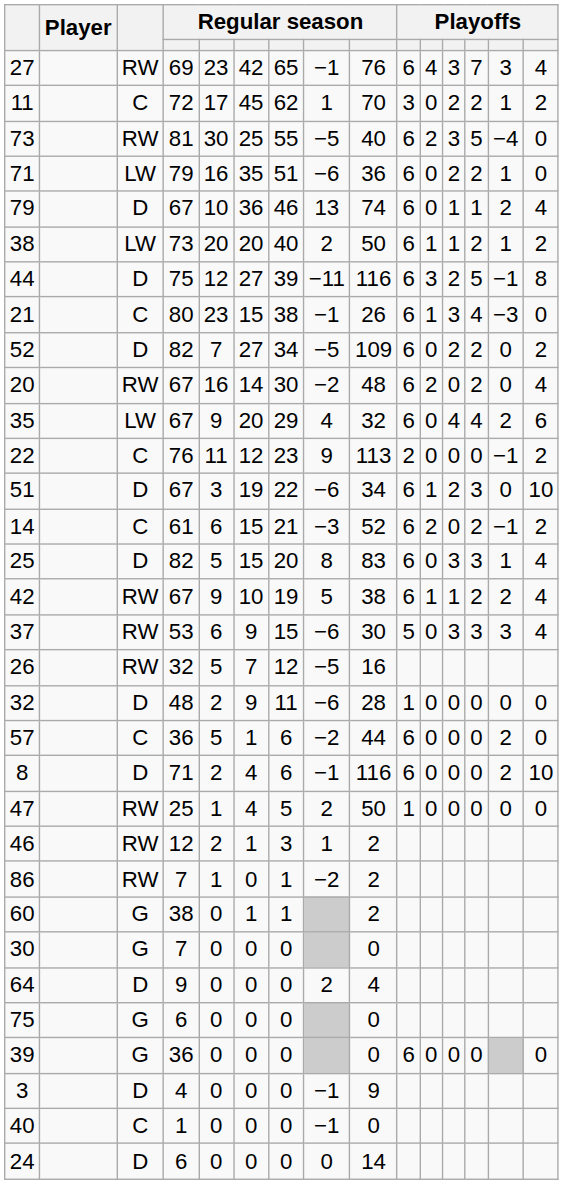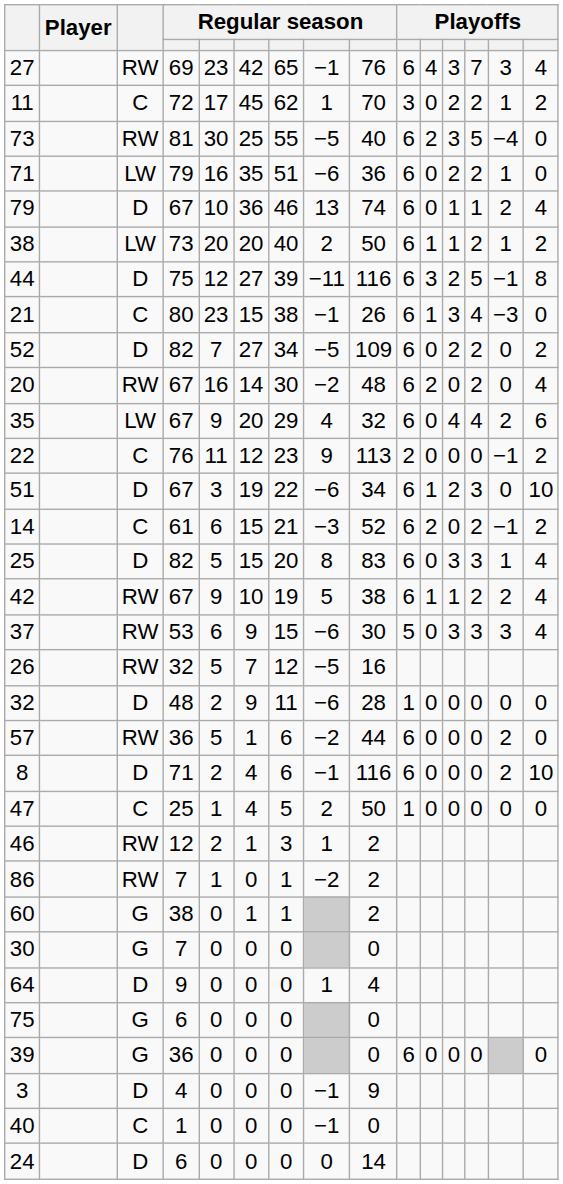(140, 737) C -> (140, 737) RW
(140, 808) RW -> (140, 808) C
(327, 984) 2 -> (327, 984) 1
